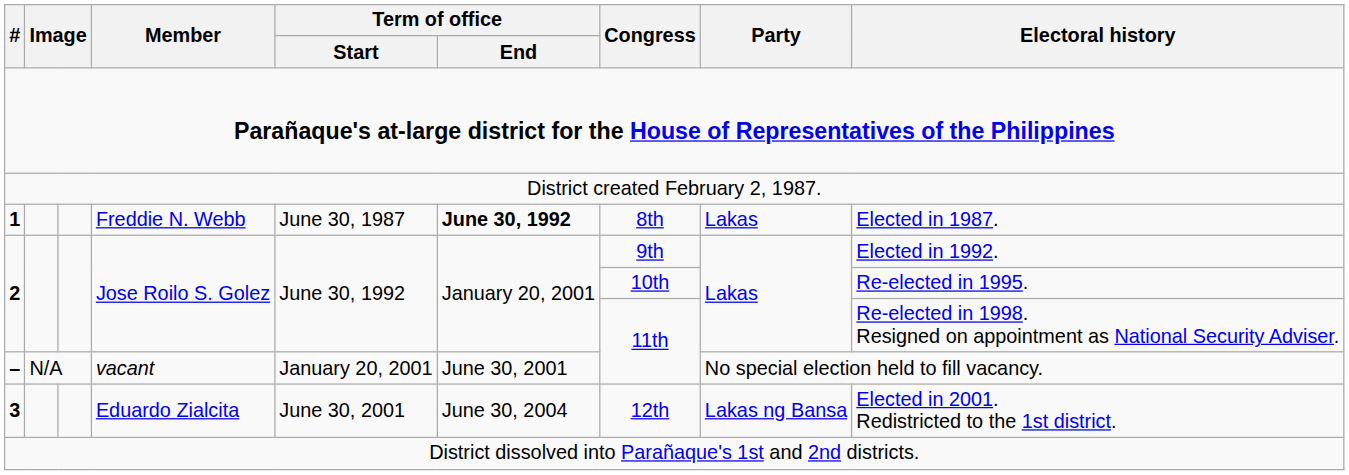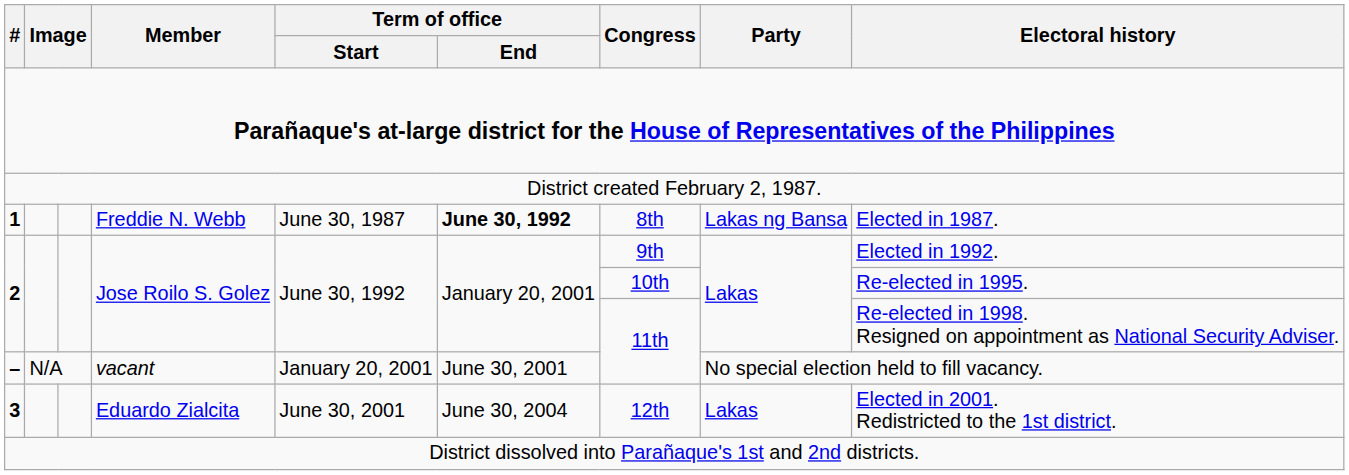(731, 219) Lakas -> (776, 219) Lakas ng Bansa
(776, 410) Lakas ng Bansa -> (731, 410) Lakas
